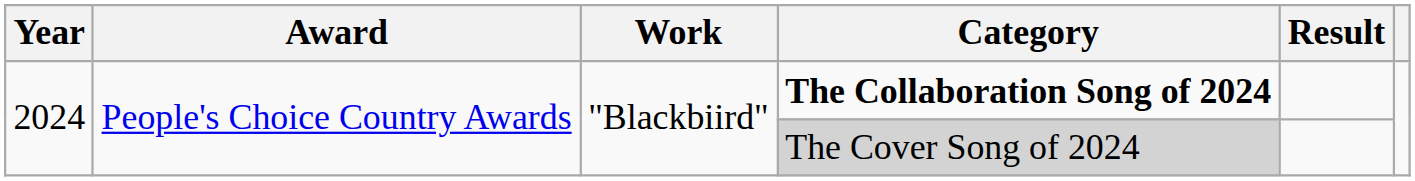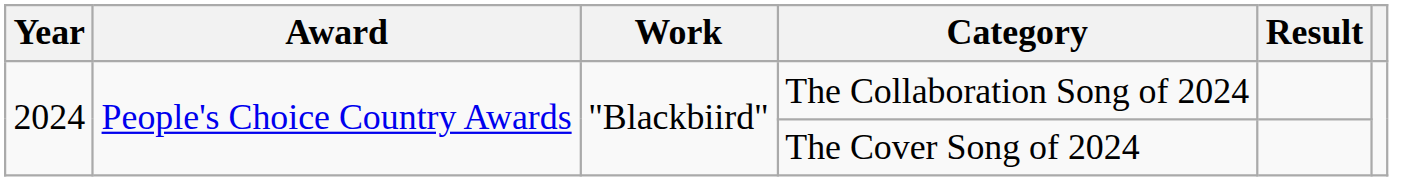(1028, 89) bold -> (1017, 89) normal
(962, 146) lightgrey background -> (962, 146) no background
